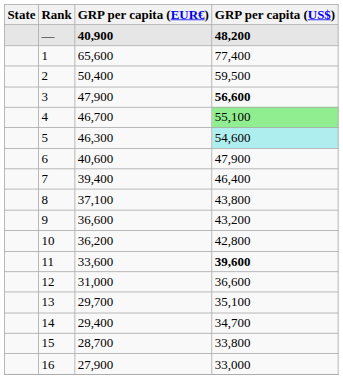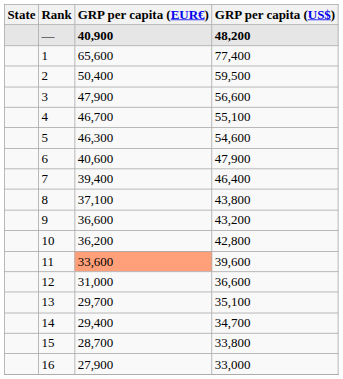(233, 96) bold -> (233, 96) normal
(233, 117) lightgreen background -> (233, 117) no background
(233, 138) paleturquoise background -> (233, 138) no background
(95, 261) no background -> (95, 261) lightsalmon background
(233, 261) bold -> (233, 261) normal
